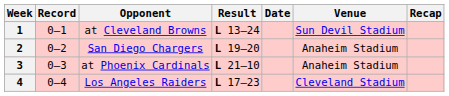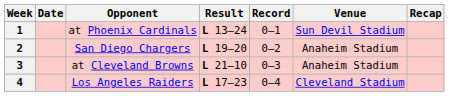columns swapped: (278, 13) <-> (57, 13)
(145, 30) at Cleveland Browns -> (133, 30) at Phoenix Cardinals
(145, 65) at Phoenix Cardinals -> (133, 65) at Cleveland Browns
